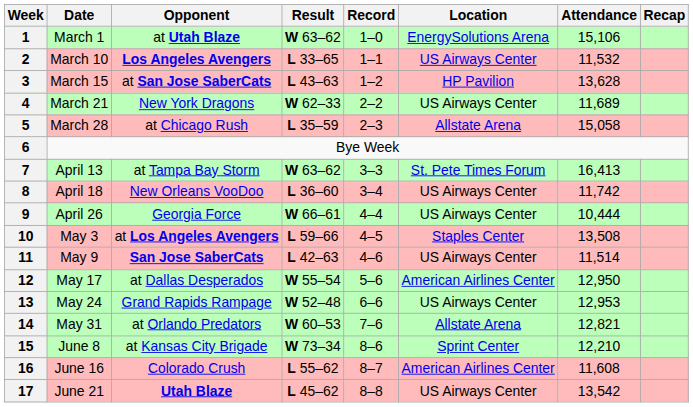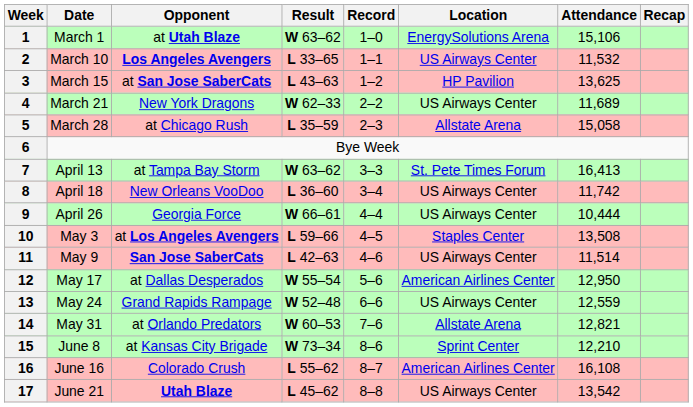(599, 81) 13,628 -> (599, 81) 13,625
(599, 302) 12,953 -> (599, 302) 12,559
(599, 368) 11,608 -> (599, 368) 16,108
